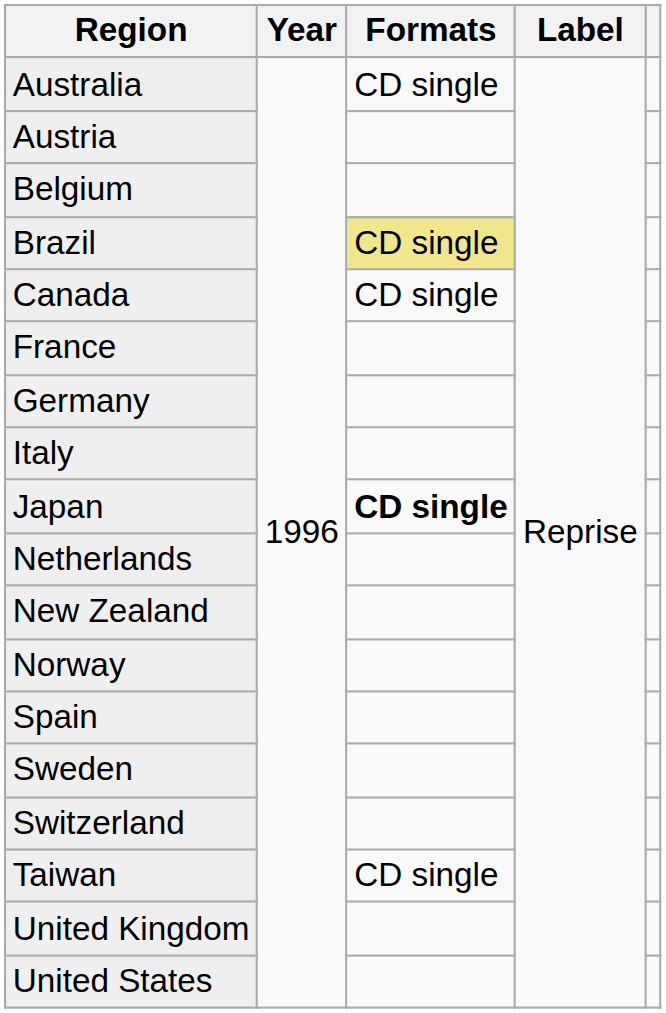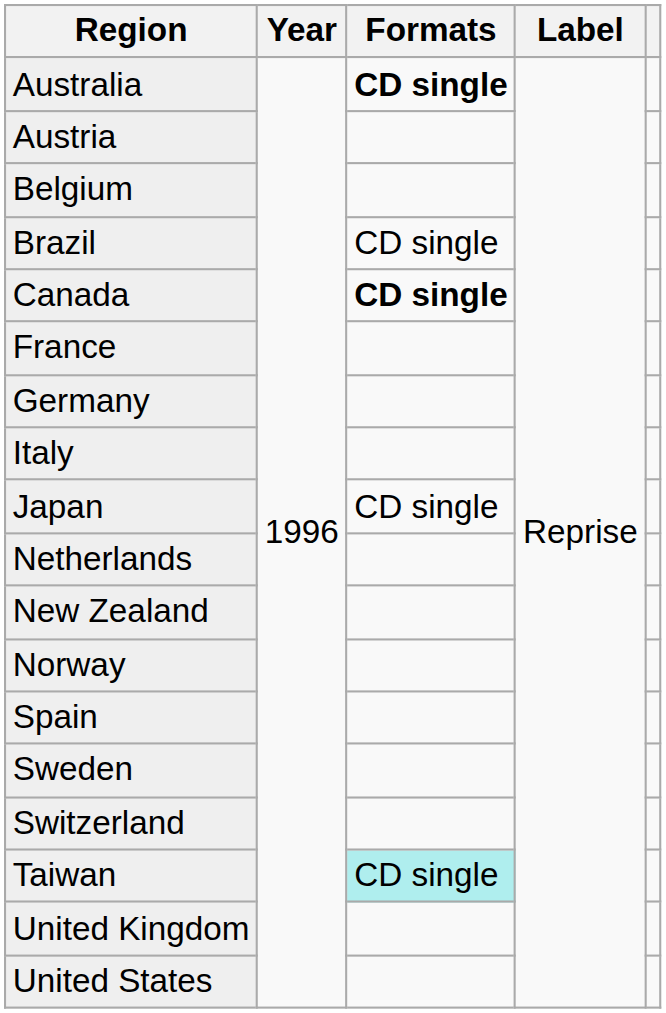(426, 83) normal -> (431, 83) bold
(426, 242) khaki background -> (426, 242) no background
(426, 294) normal -> (431, 294) bold
(431, 505) bold -> (426, 505) normal
(426, 875) no background -> (426, 875) paleturquoise background
